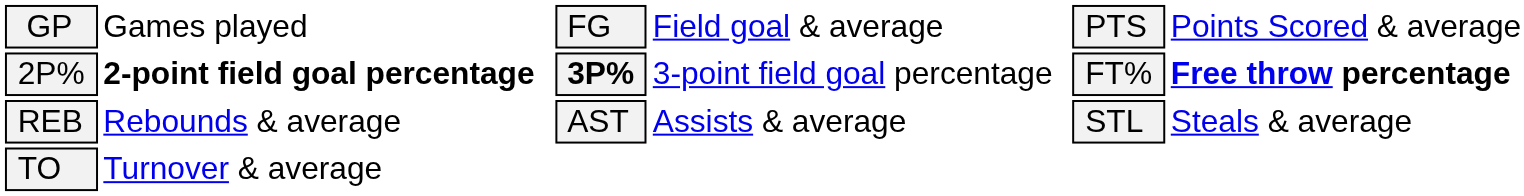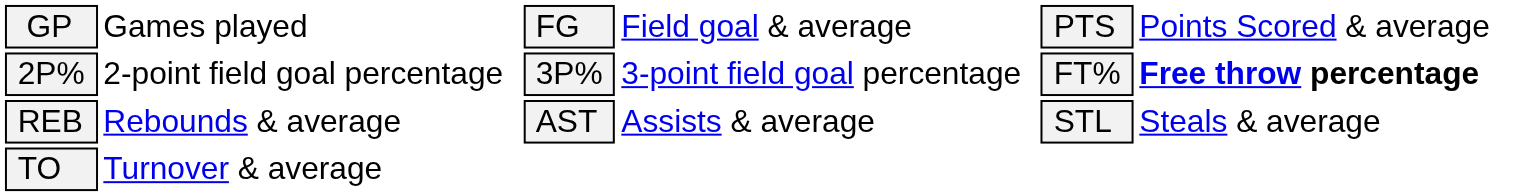(319, 73) bold -> (303, 73) normal
(601, 73) bold -> (569, 73) normal
